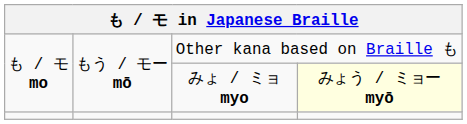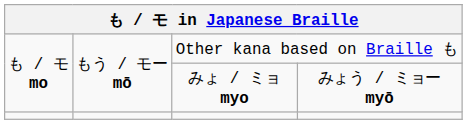(379, 89) lightyellow background -> (379, 89) no background
